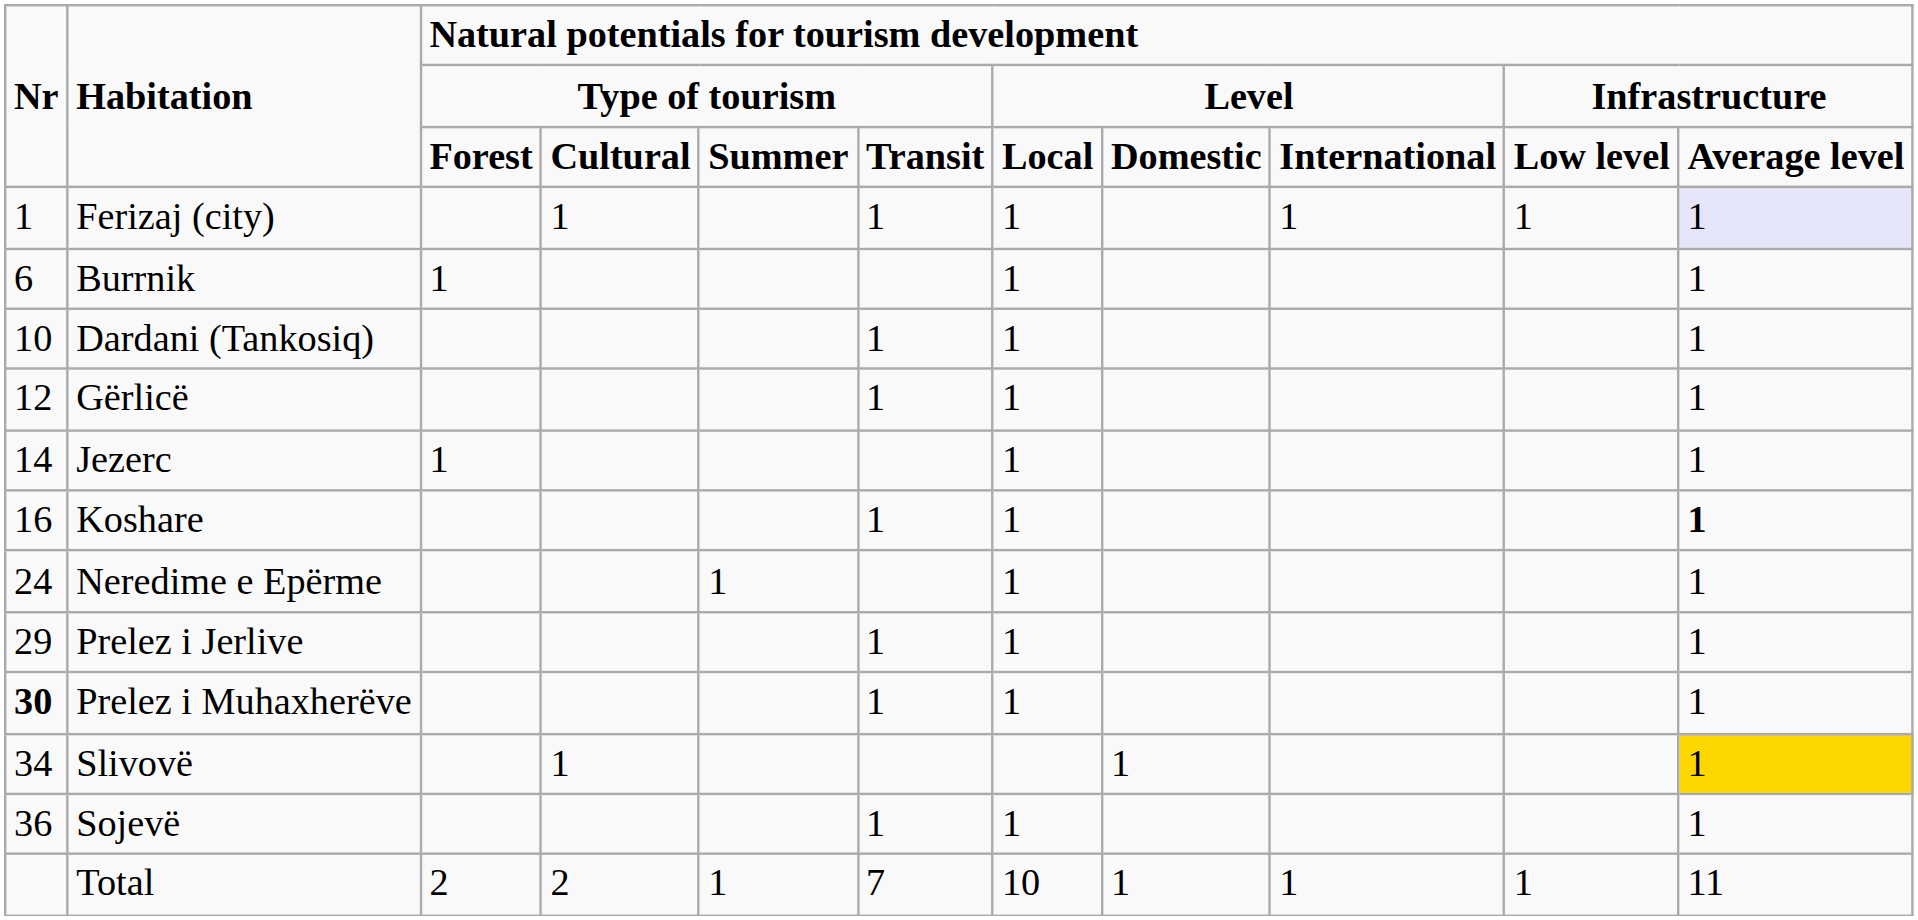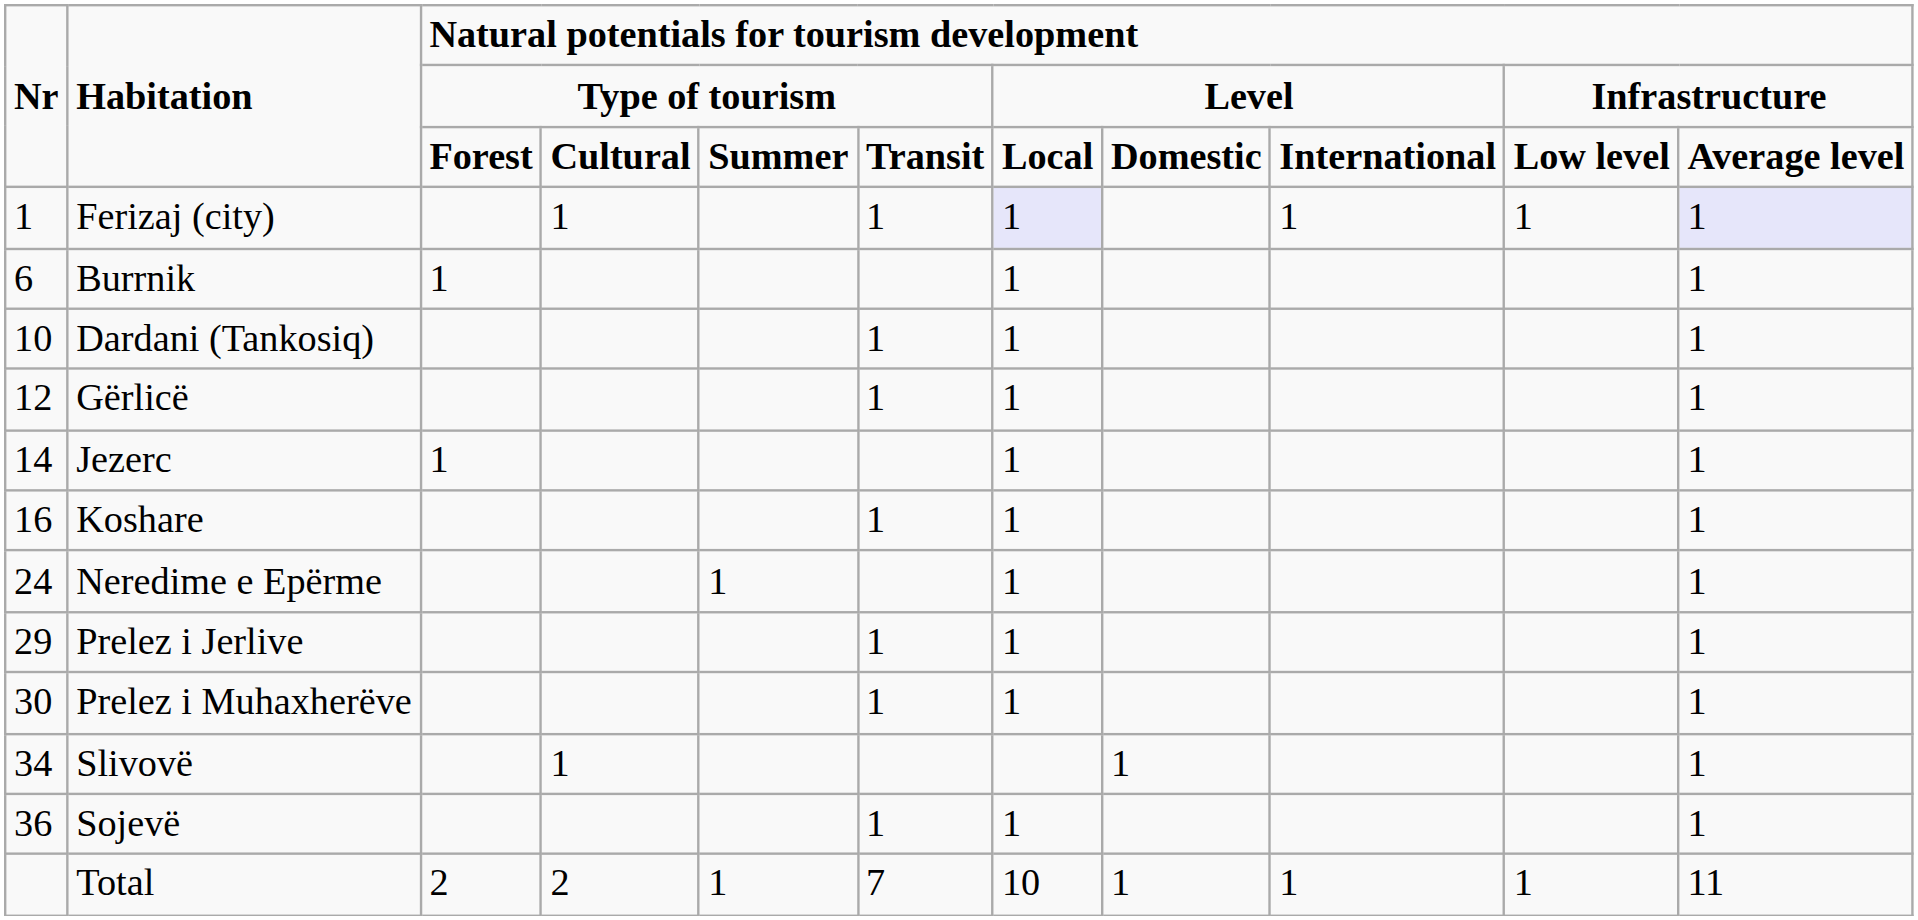(1011, 216) no background -> (1011, 216) lavender background
(1697, 519) bold -> (1697, 519) normal
(33, 701) bold -> (33, 701) normal
(1697, 762) gold background -> (1697, 762) no background
